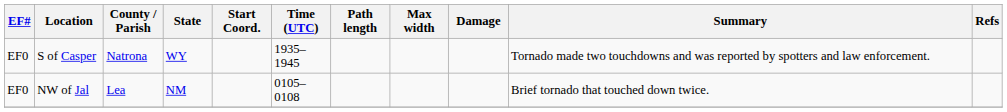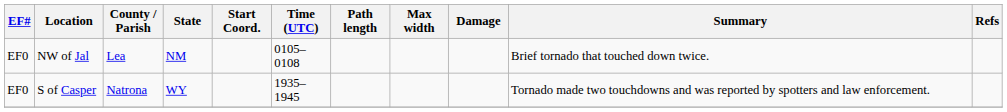rows swapped: (67, 55) <-> (63, 90)
